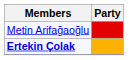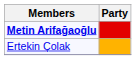(48, 30) normal -> (52, 30) bold
(41, 47) bold -> (39, 47) normal
